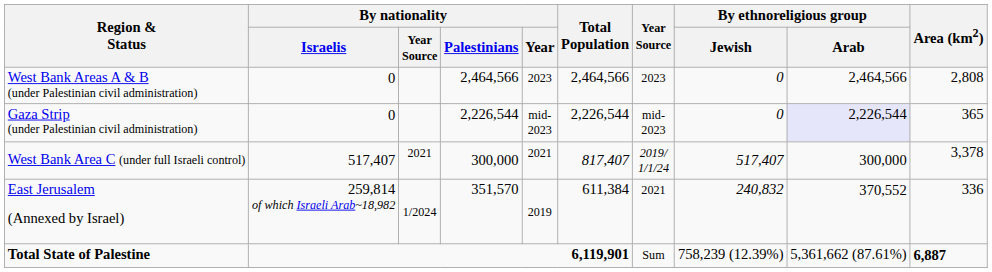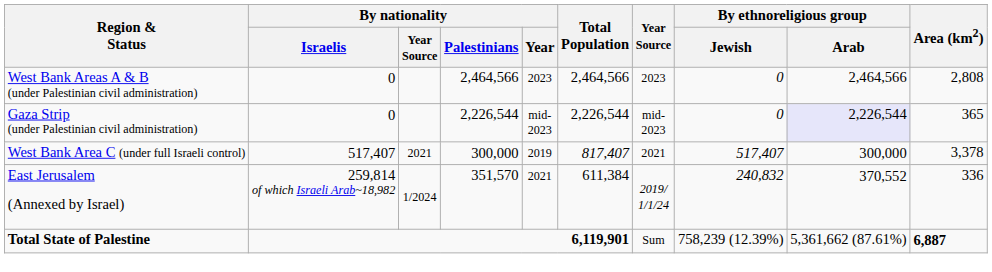(540, 153) 2021 -> (540, 153) 2019
(653, 160) 2019/ 1/1/24 -> (653, 153) 2021
(540, 212) 2019 -> (540, 176) 2021
(653, 190) 2021 -> (653, 197) 2019/ 1/1/24
